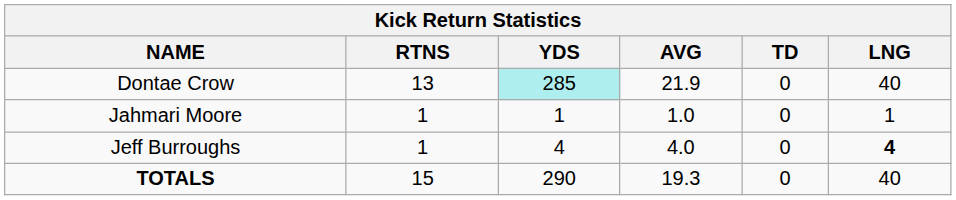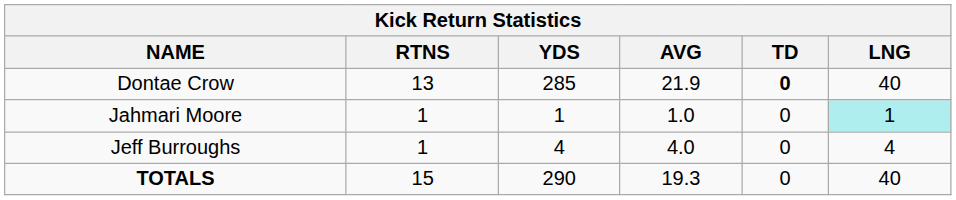(559, 83) paleturquoise background -> (559, 83) no background
(785, 83) normal -> (785, 83) bold
(890, 115) no background -> (890, 115) paleturquoise background
(890, 147) bold -> (890, 147) normal
